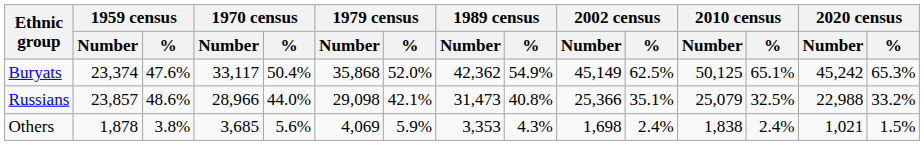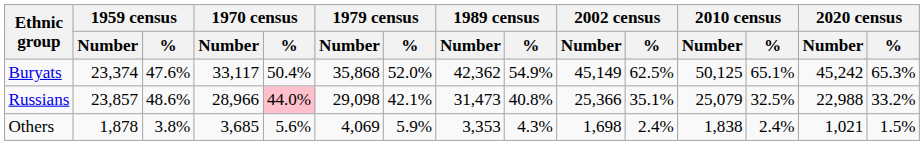(289, 99) no background -> (289, 99) pink background
